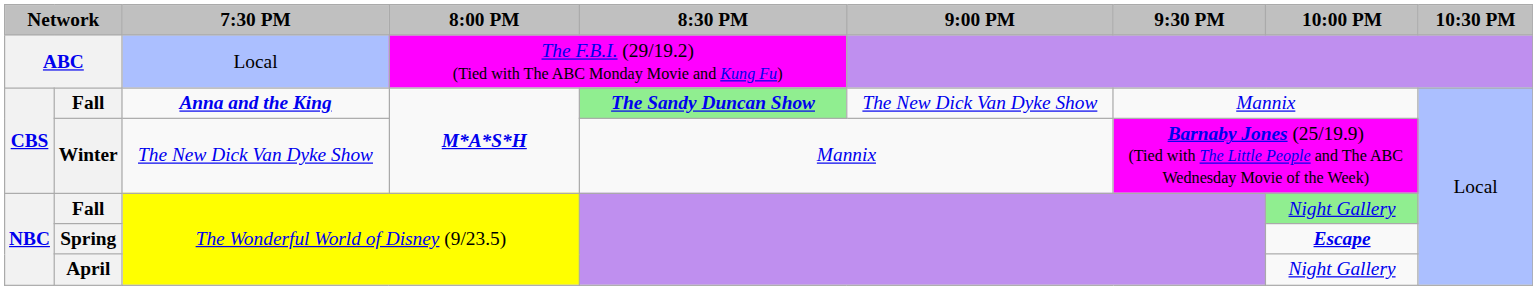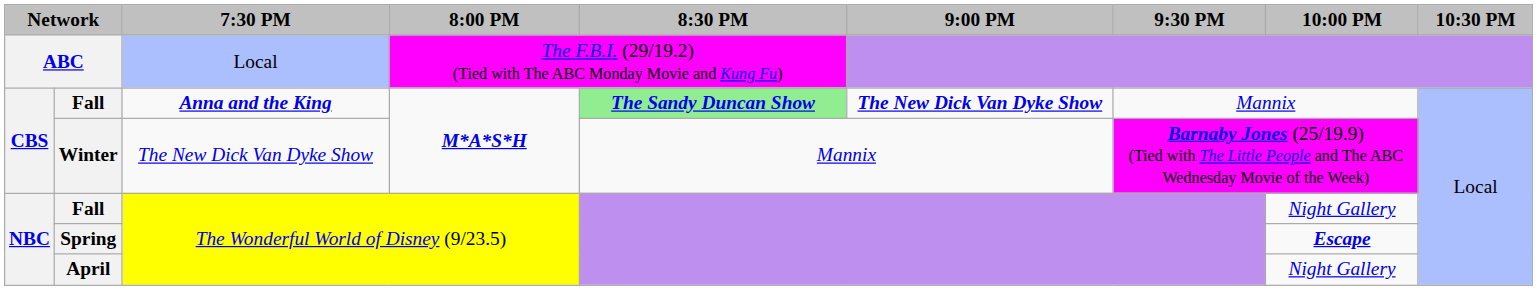(980, 103) normal -> (980, 103) bold
(1342, 208) lightgreen background -> (1342, 208) no background
